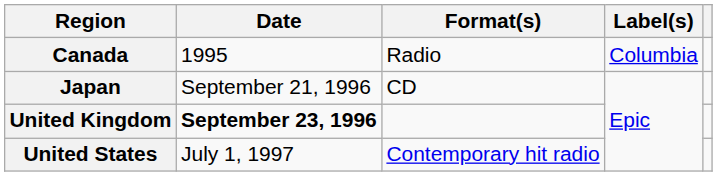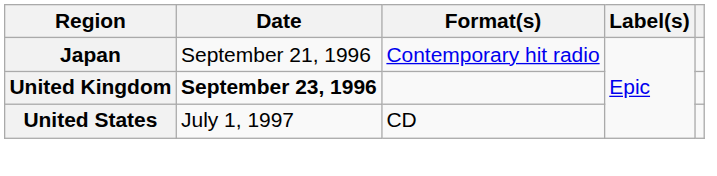- row: (90, 54)
(402, 87) CD -> (493, 54) Contemporary hit radio
(493, 154) Contemporary hit radio -> (402, 120) CD
